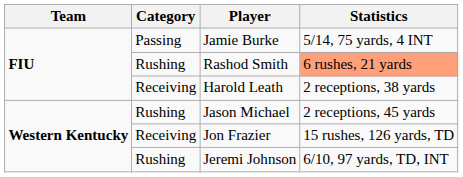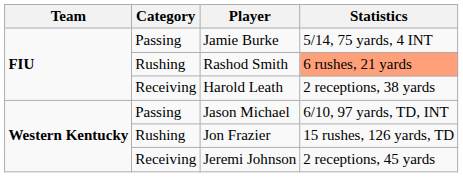(160, 111) Rushing -> (158, 111) Passing
(369, 111) 2 receptions, 45 yards -> (376, 111) 6/10, 97 yards, TD, INT
(166, 135) Receiving -> (160, 135) Rushing
(160, 159) Rushing -> (166, 159) Receiving
(376, 159) 6/10, 97 yards, TD, INT -> (369, 159) 2 receptions, 45 yards
